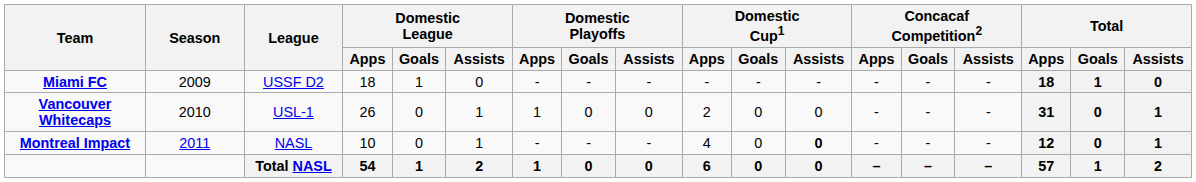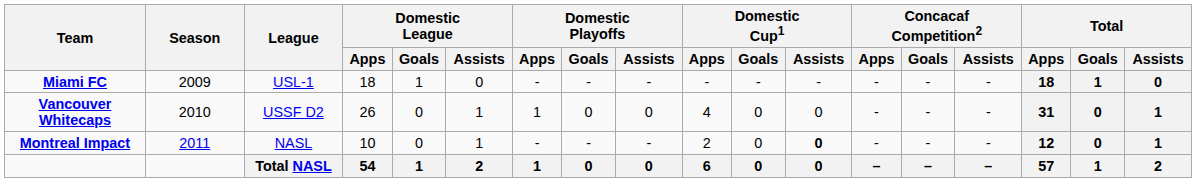(293, 82) USSF D2 -> (293, 82) USL-1
(293, 112) USL-1 -> (293, 112) USSF D2
(707, 112) 2 -> (707, 112) 4
(707, 143) 4 -> (707, 143) 2
